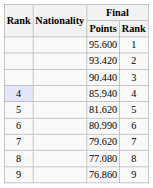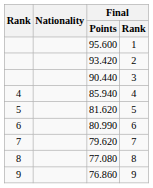(19, 93) lavender background -> (19, 93) no background
